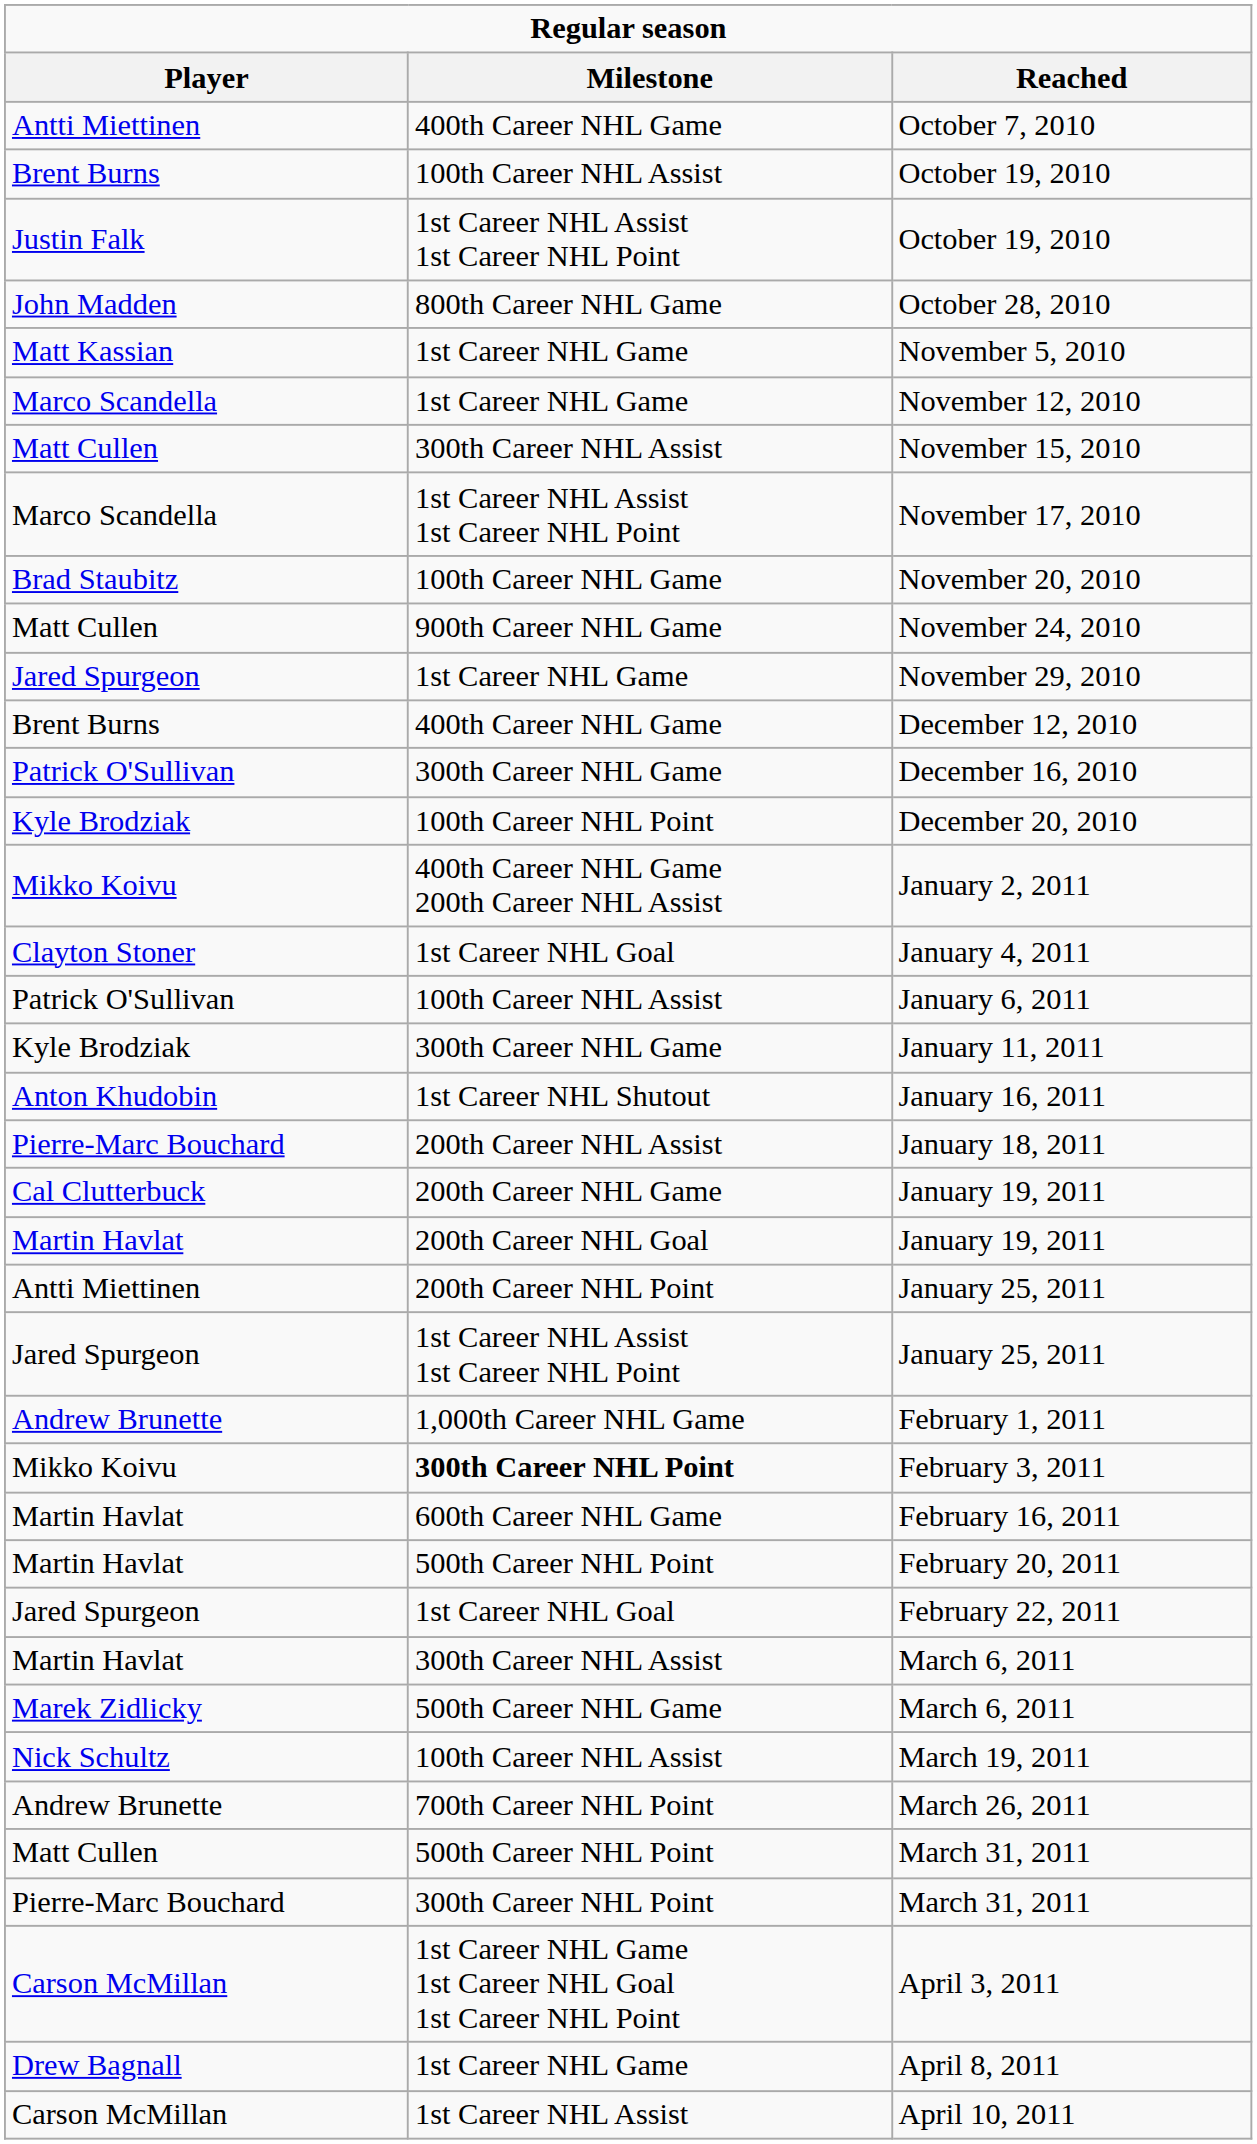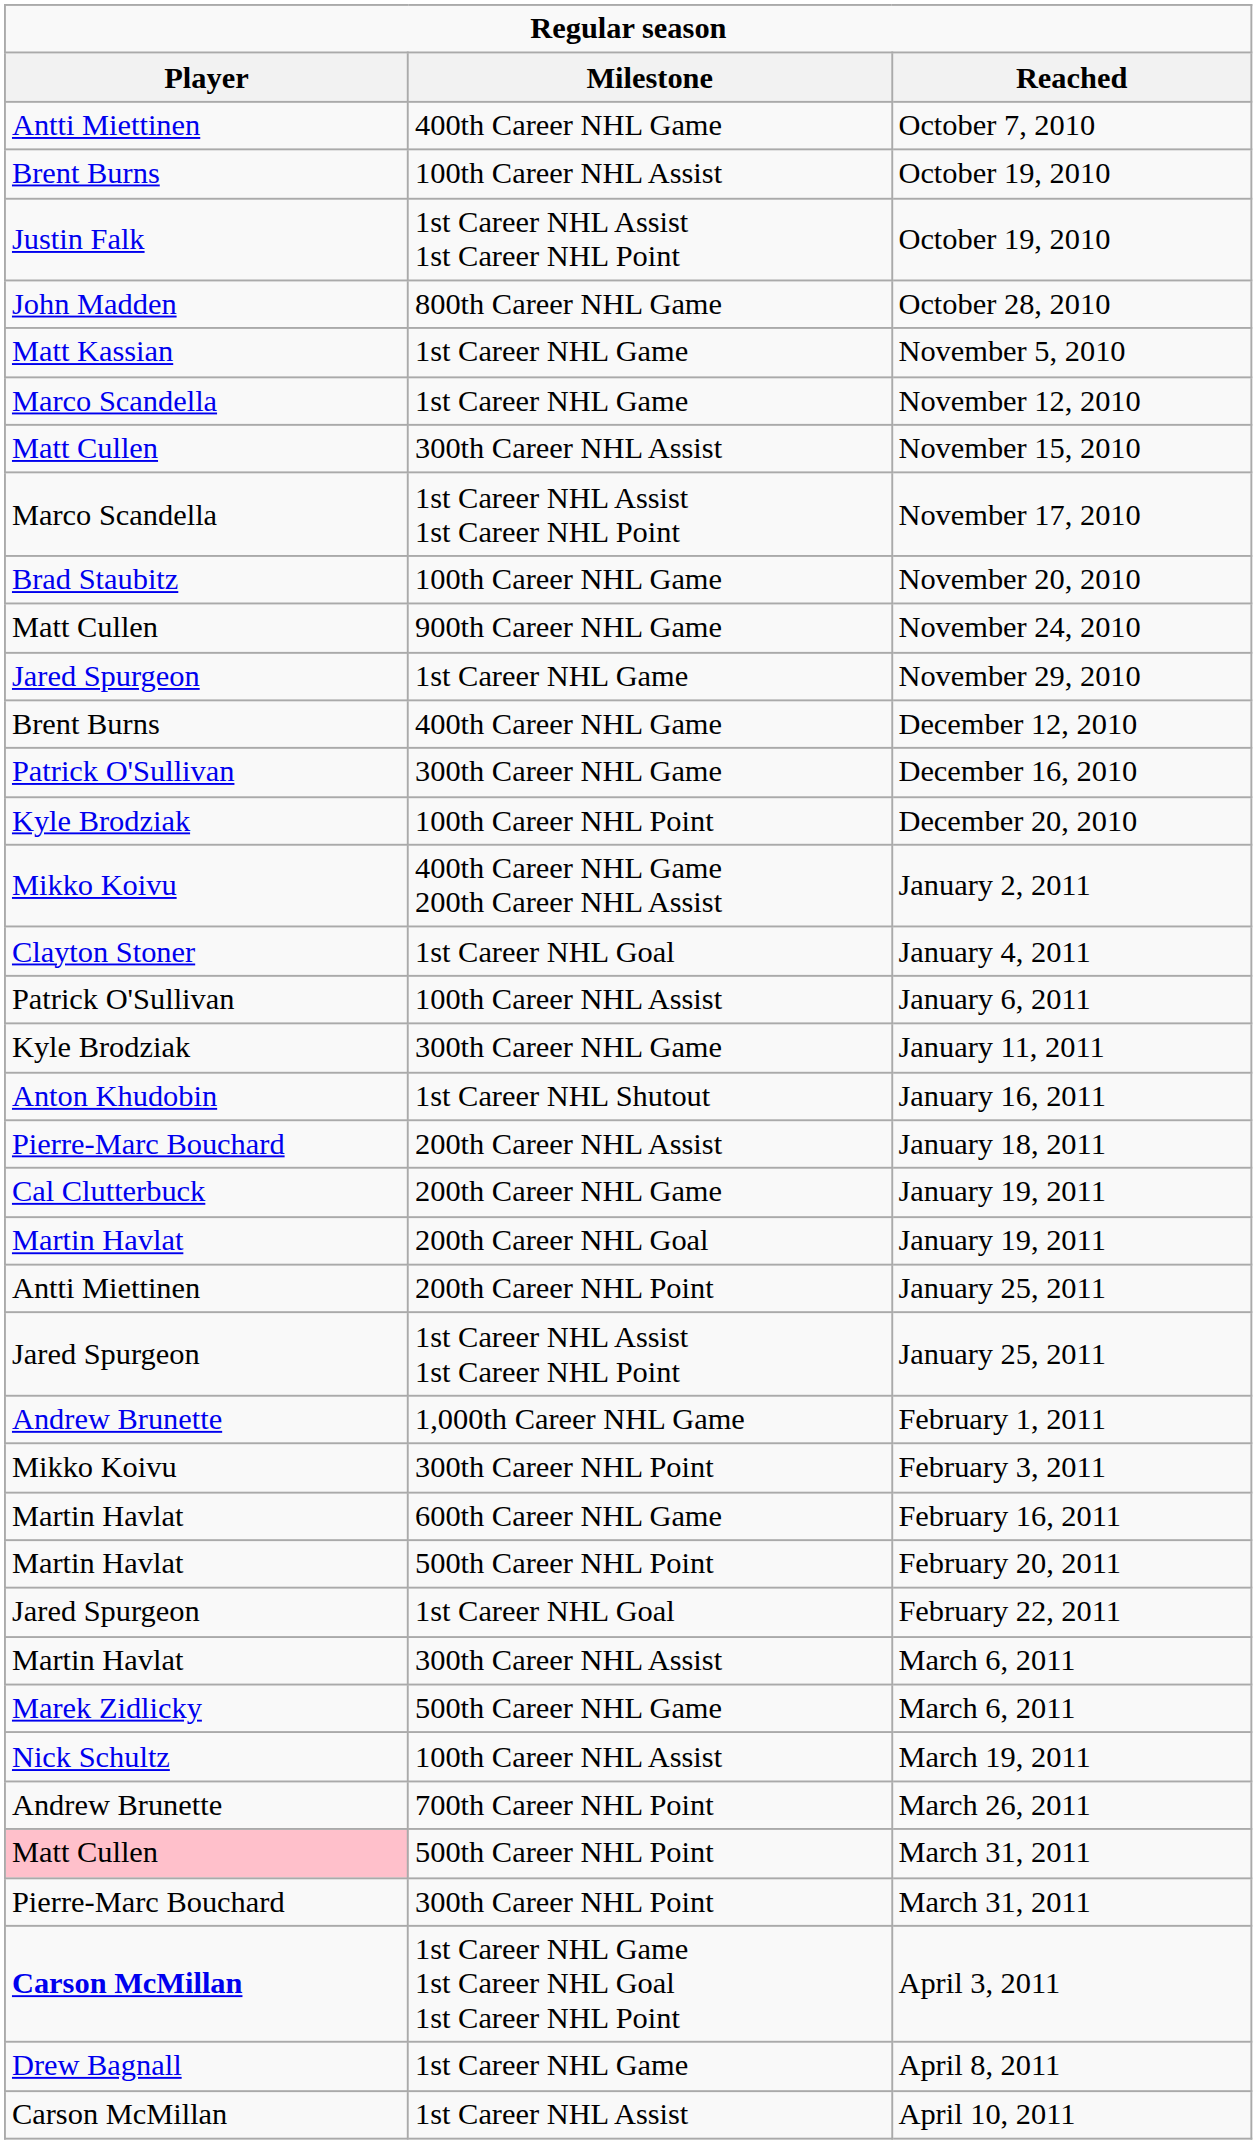(574, 1467) bold -> (564, 1467) normal
(85, 1852) no background -> (85, 1852) pink background
(120, 1983) normal -> (127, 1983) bold
